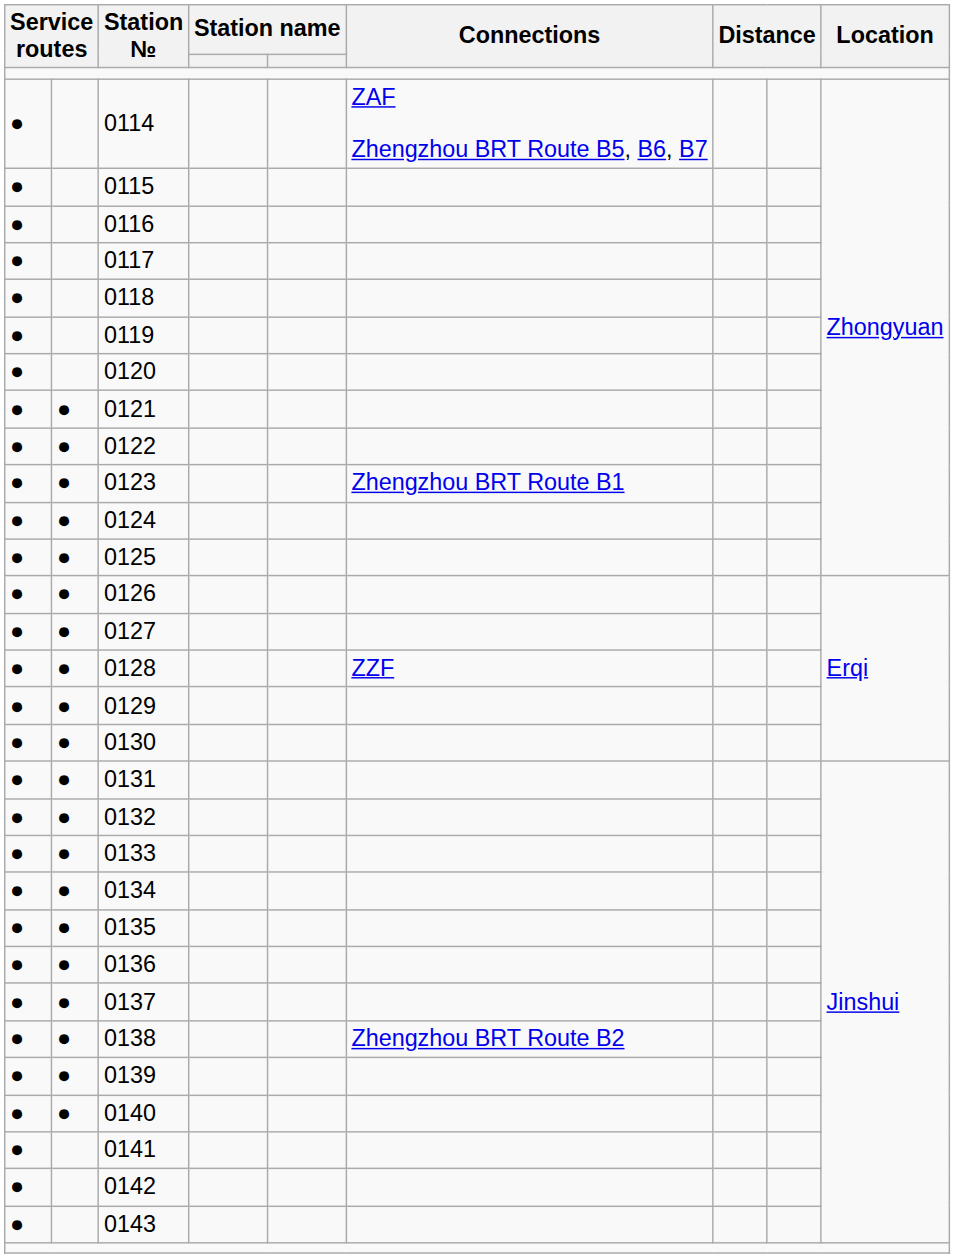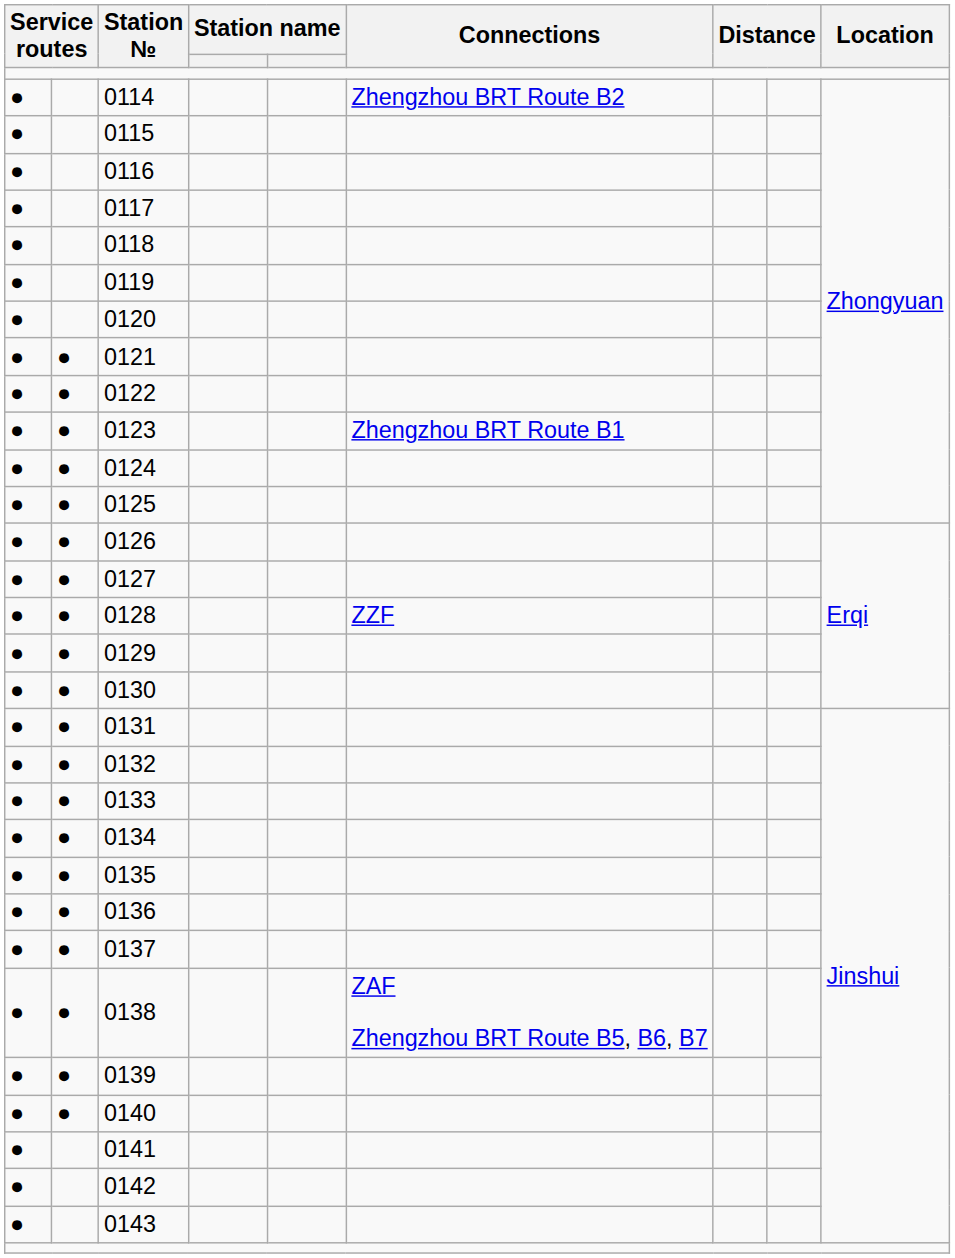(530, 123) ZAF Zhengzhou BRT Route B5, B6, B7 -> (488, 97) Zhengzhou BRT Route B2
(488, 1038) Zhengzhou BRT Route B2 -> (530, 1012) ZAF Zhengzhou BRT Route B5, B6, B7
